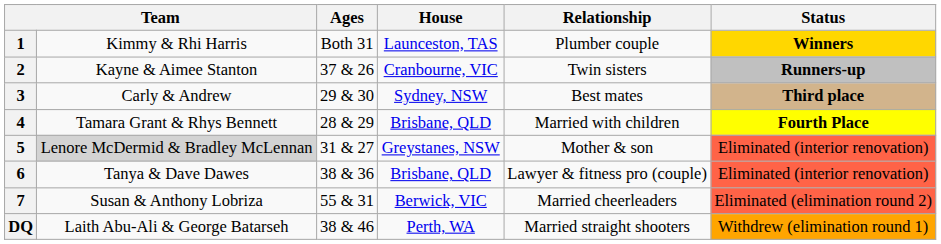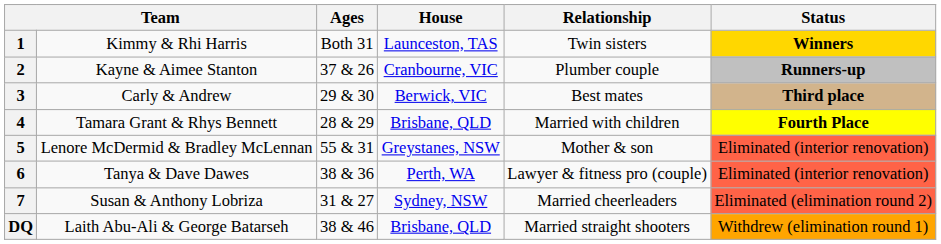(607, 43) Plumber couple -> (607, 43) Twin sisters
(607, 69) Twin sisters -> (607, 69) Plumber couple
(441, 95) Sydney, NSW -> (441, 95) Berwick, VIC
(177, 148) lightgrey background -> (177, 148) no background
(347, 148) 31 & 27 -> (347, 148) 55 & 31
(441, 174) Brisbane, QLD -> (441, 174) Perth, WA
(347, 200) 55 & 31 -> (347, 200) 31 & 27
(441, 200) Berwick, VIC -> (441, 200) Sydney, NSW
(441, 226) Perth, WA -> (441, 226) Brisbane, QLD
